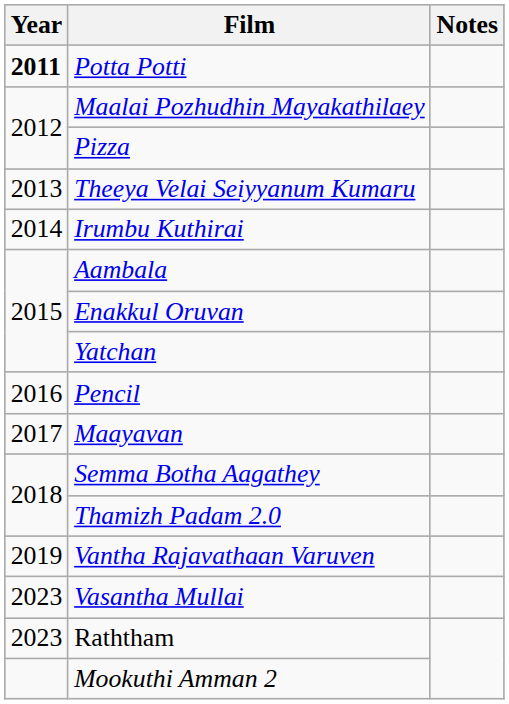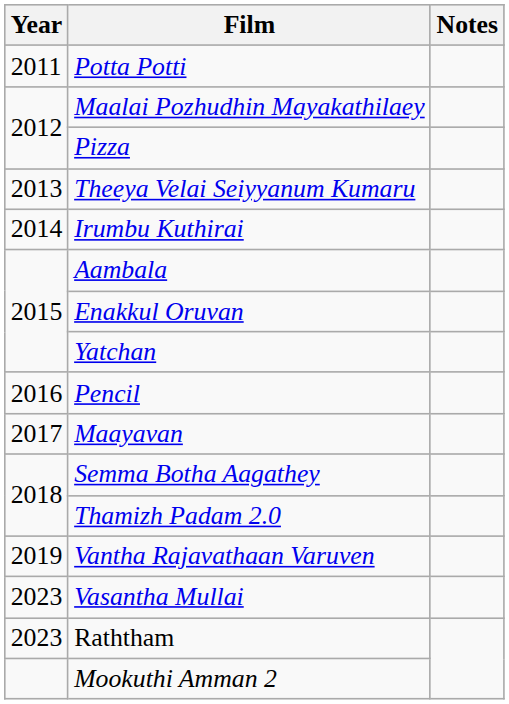(36, 65) bold -> (36, 65) normal
